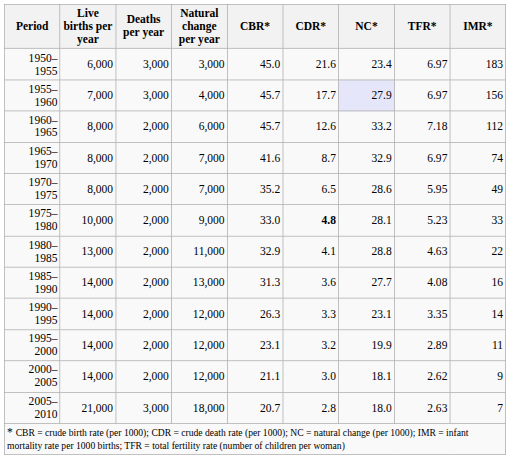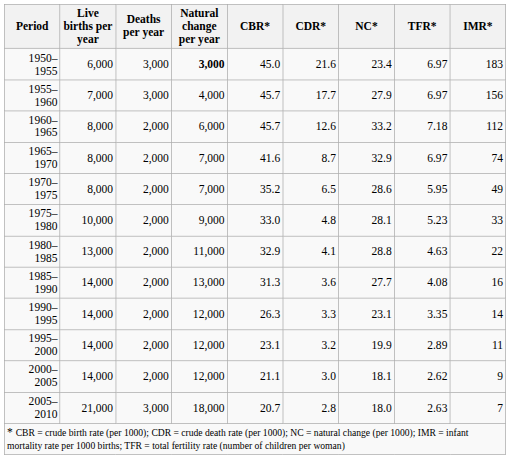(212, 64) normal -> (212, 64) bold
(382, 95) lavender background -> (382, 95) no background
(329, 220) bold -> (329, 220) normal
